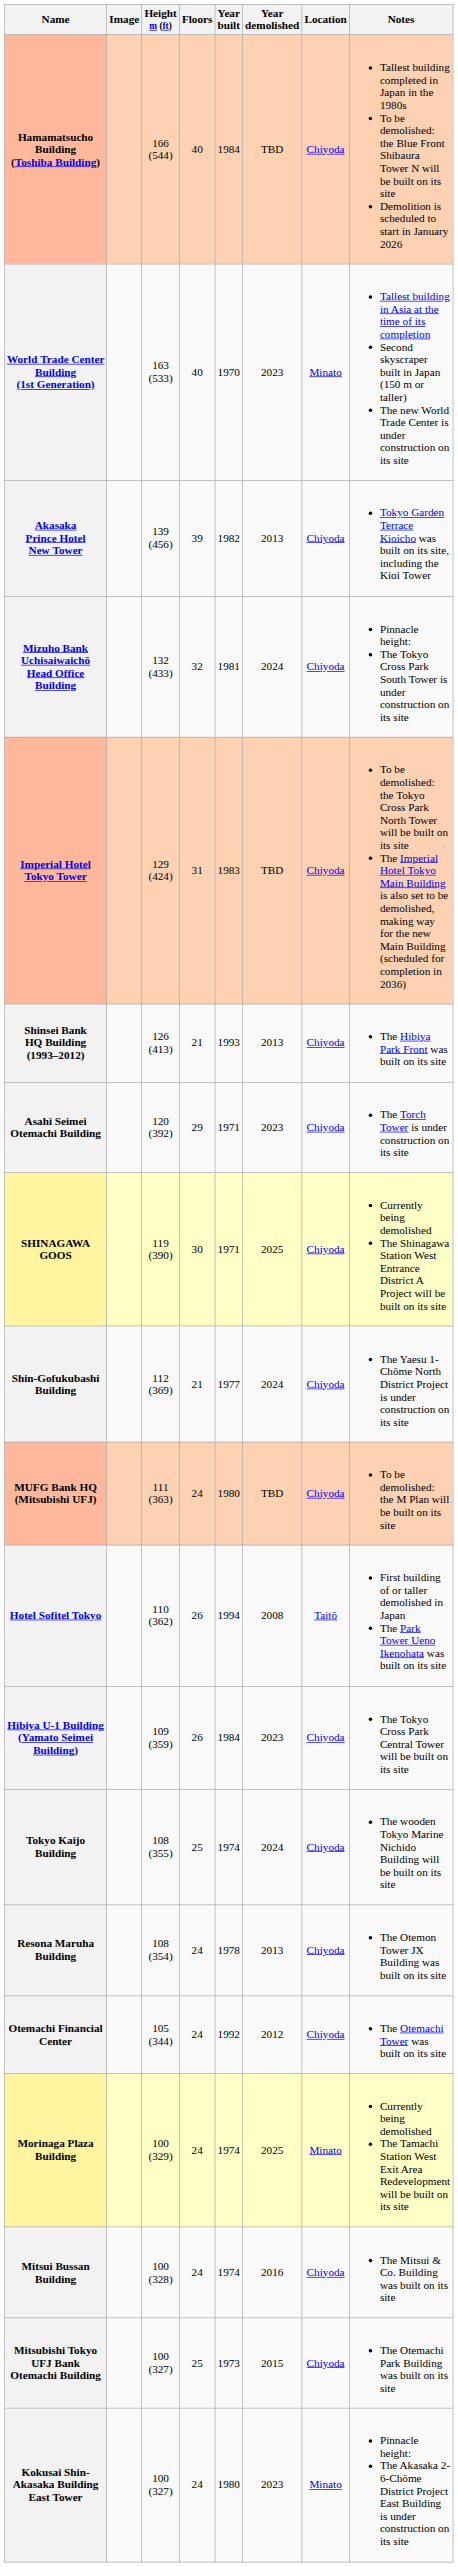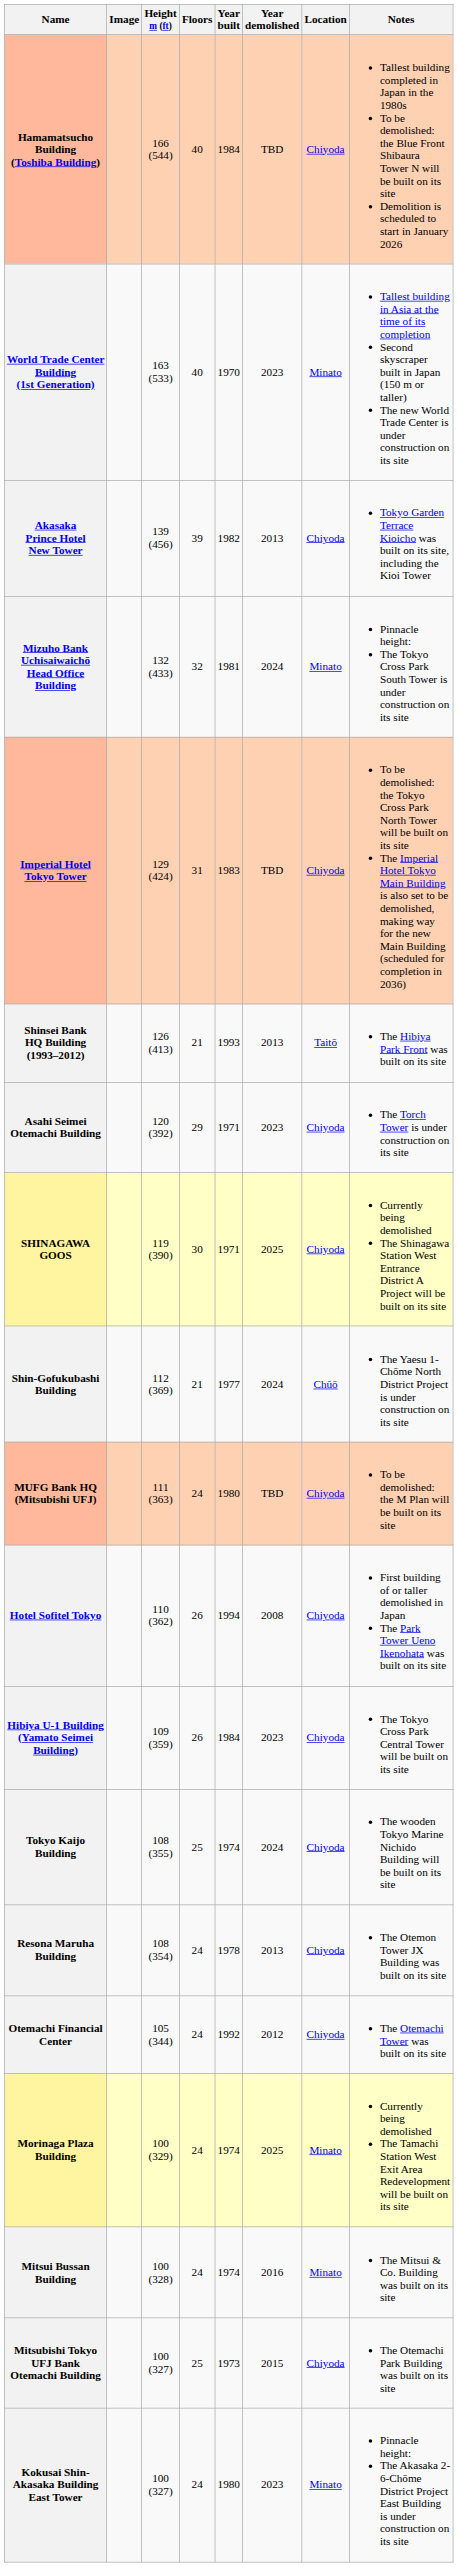(326, 666) Chiyoda -> (326, 666) Minato
(326, 1043) Chiyoda -> (326, 1043) Taitō
(326, 1384) Chiyoda -> (326, 1384) Chūō
(326, 1615) Taitō -> (326, 1615) Chiyoda
(326, 2272) Chiyoda -> (326, 2272) Minato
